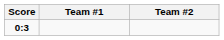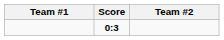columns swapped: (84, 12) <-> (22, 12)
